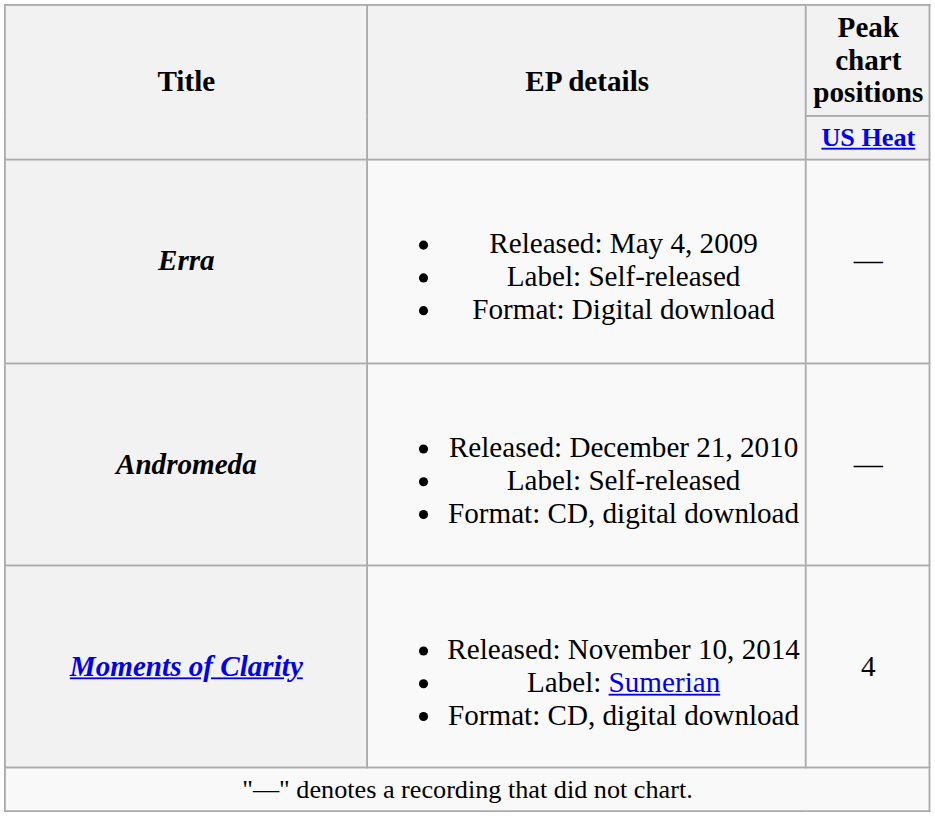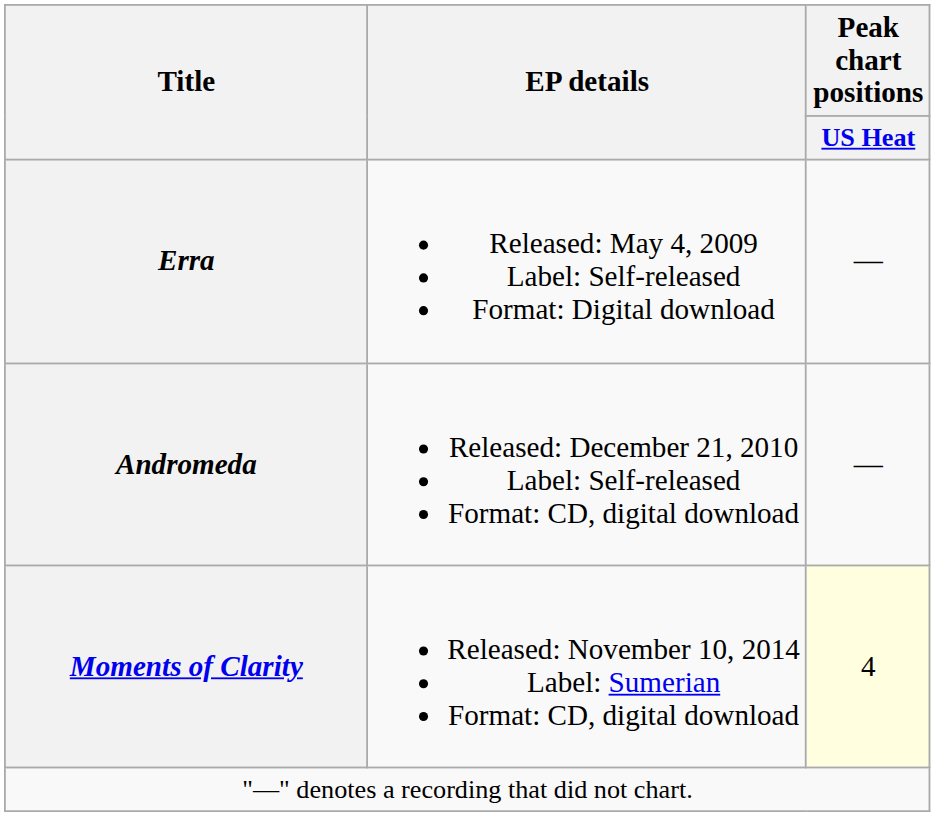(868, 666) no background -> (868, 666) lightyellow background
